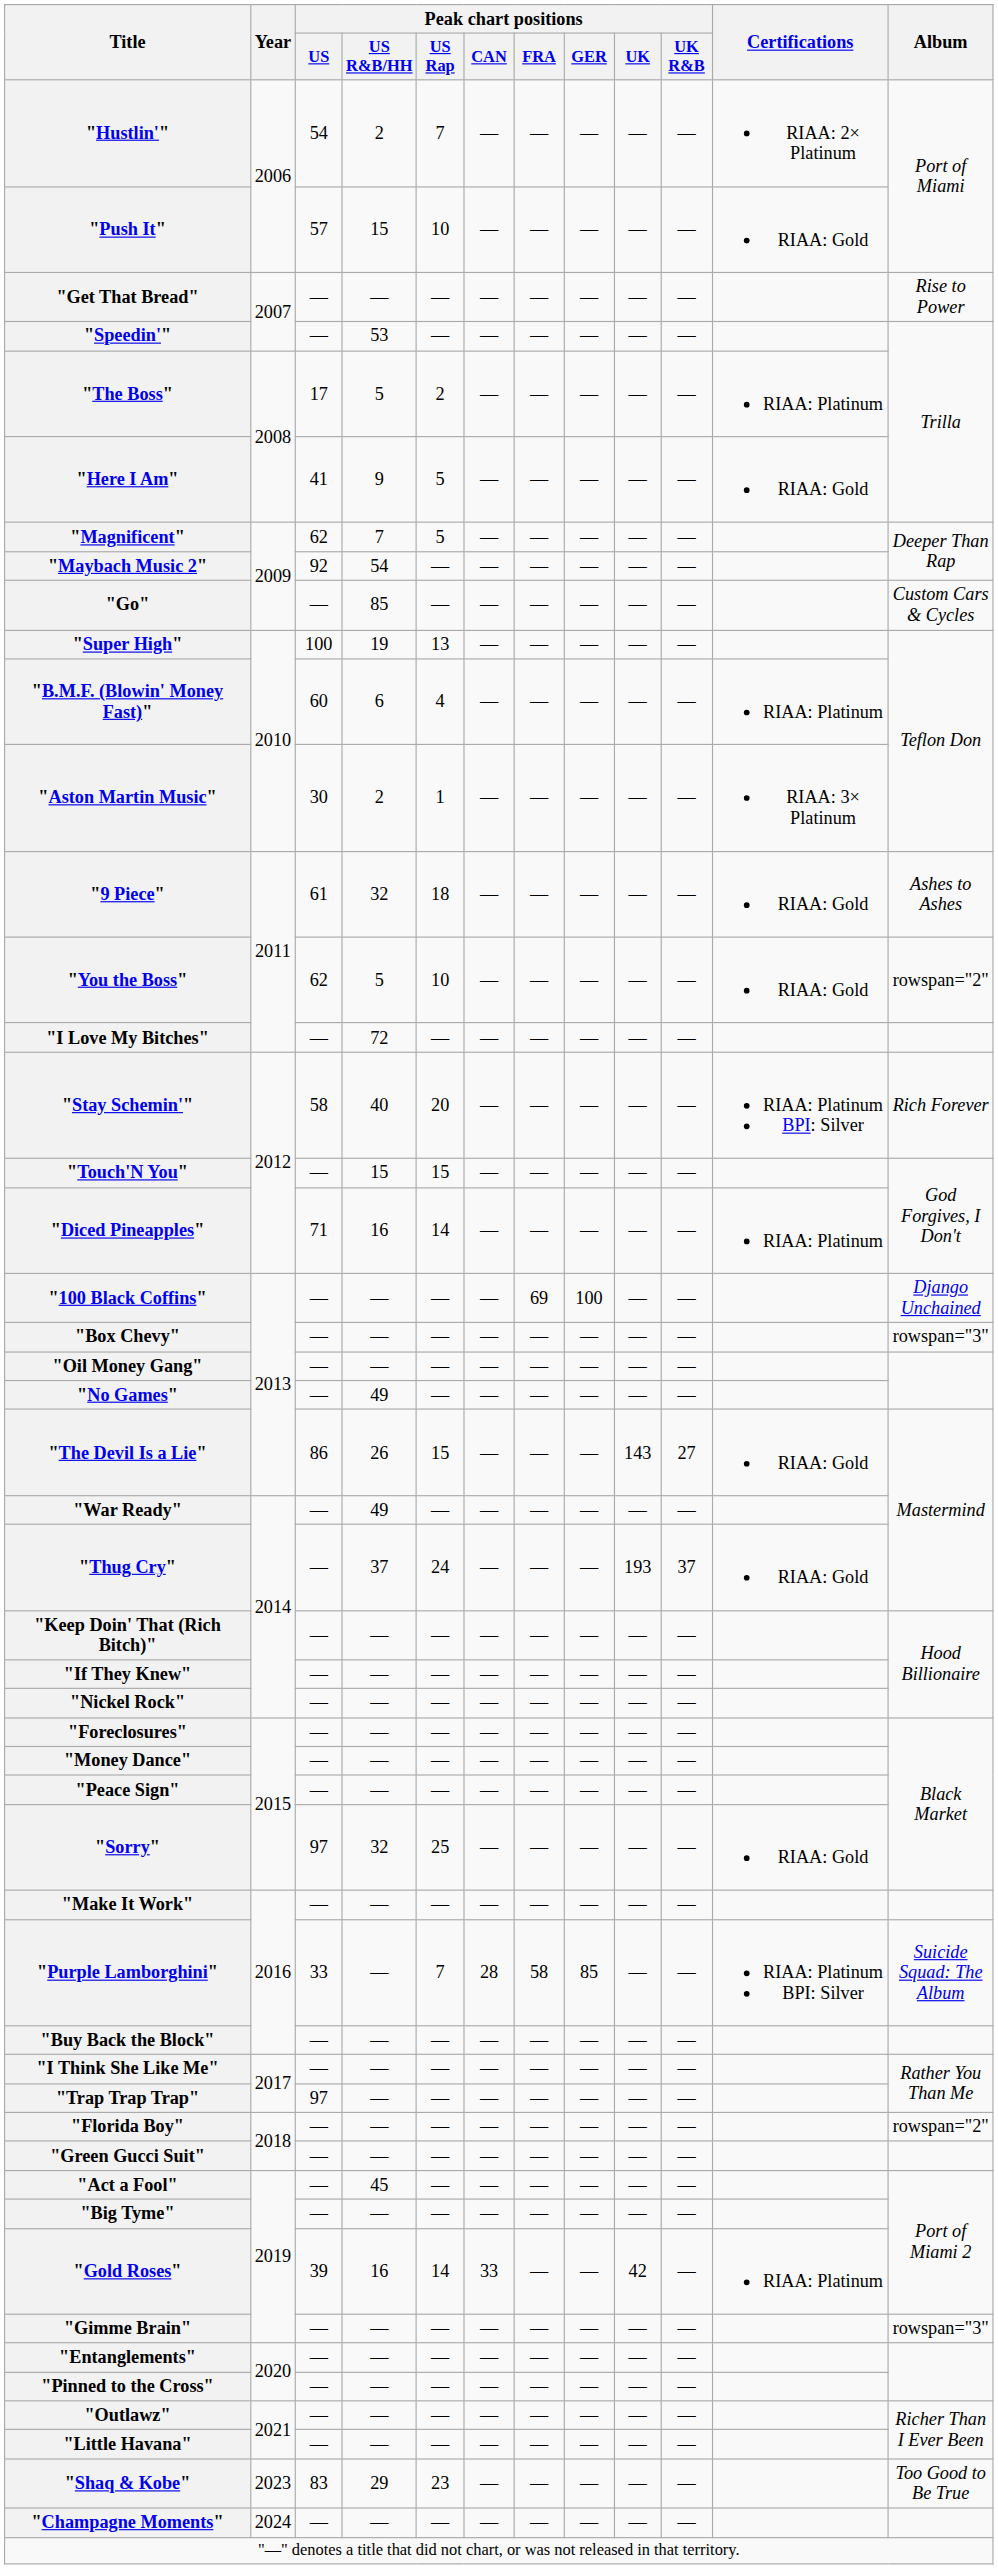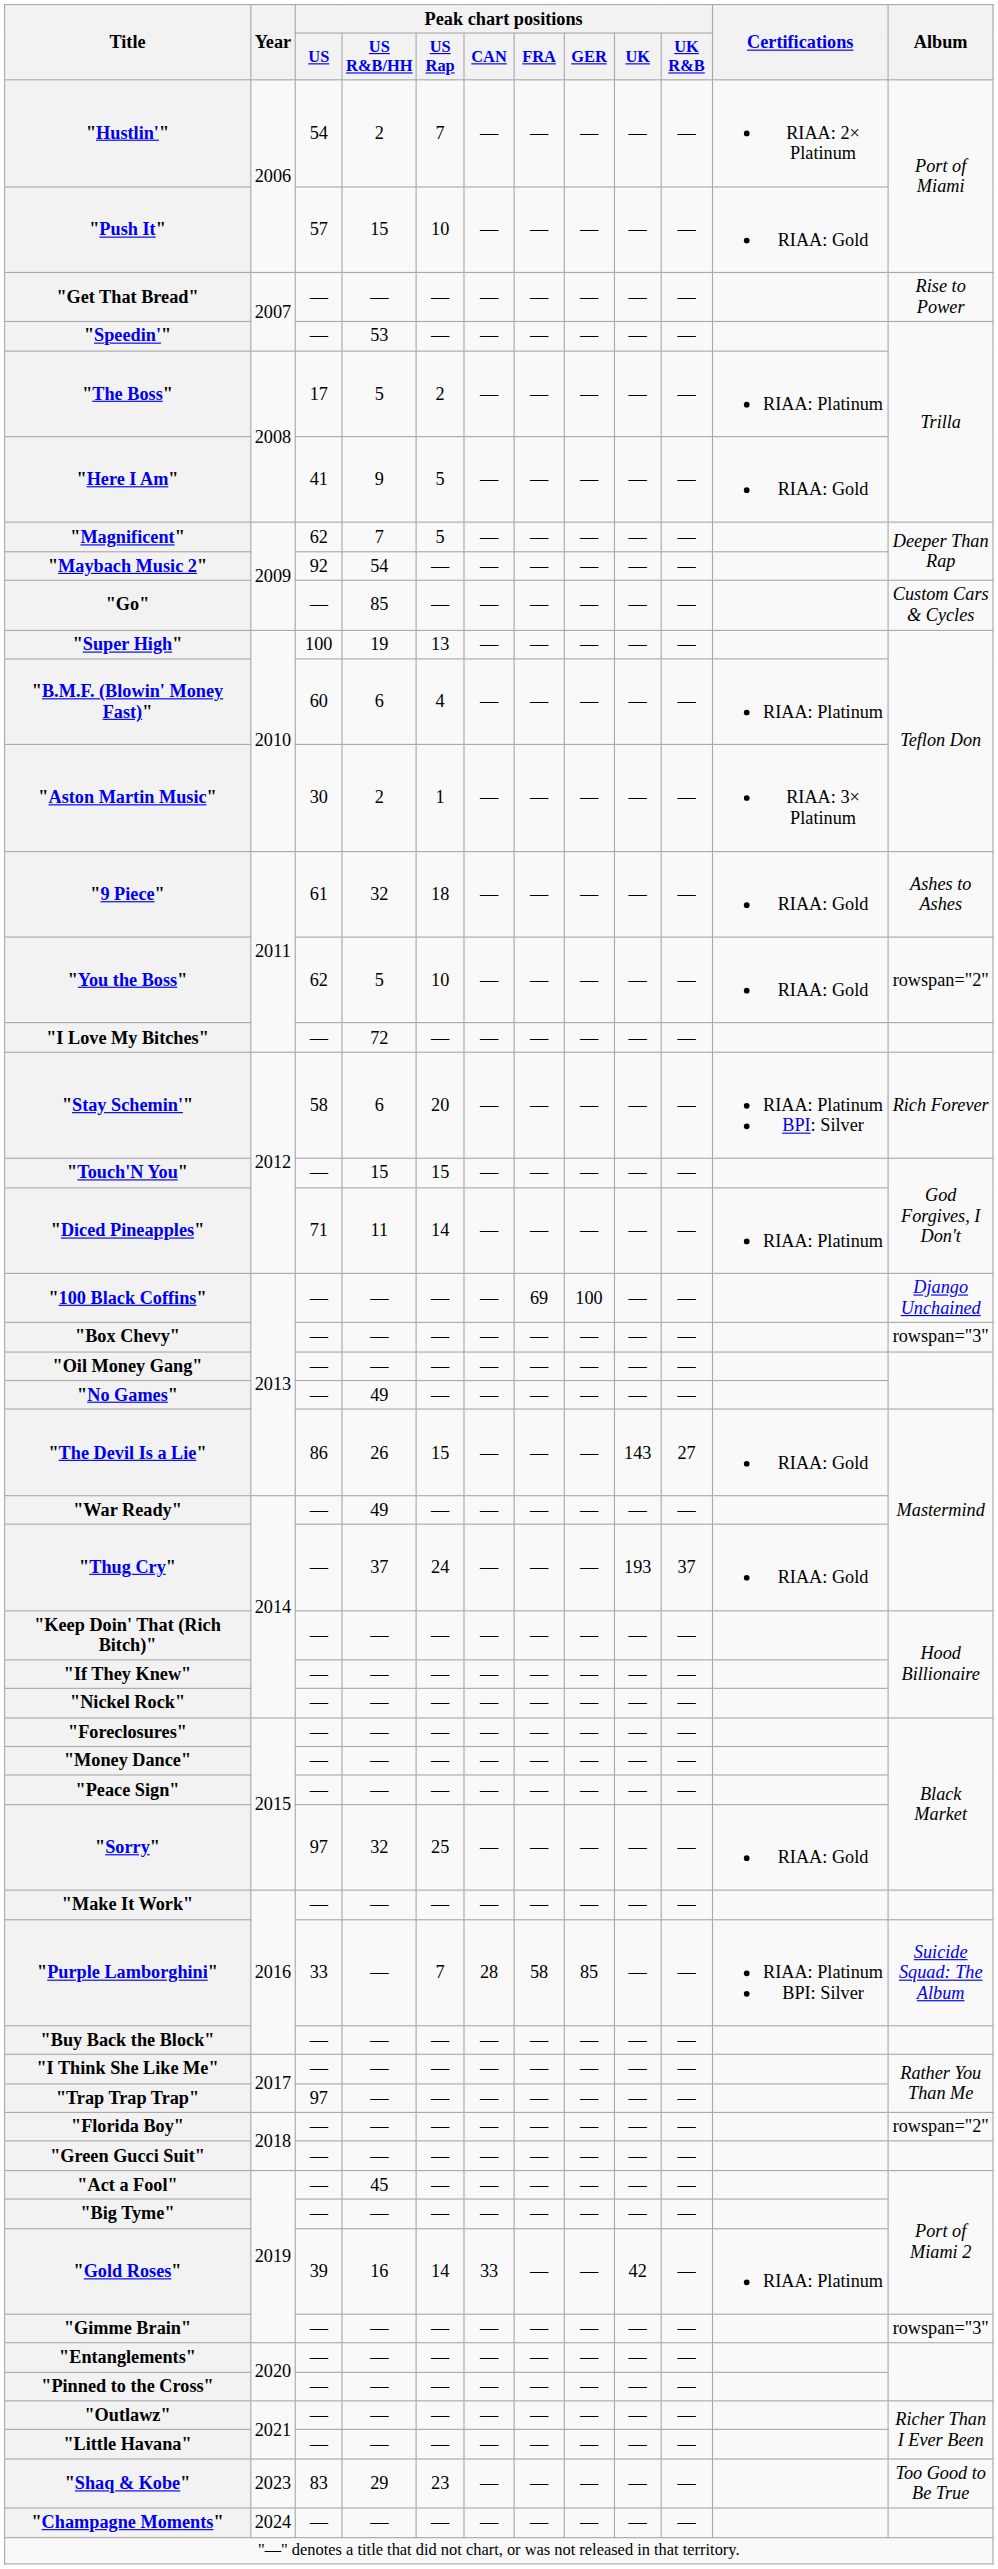(379, 1105) 40 -> (379, 1105) 6
(379, 1230) 16 -> (379, 1230) 11
